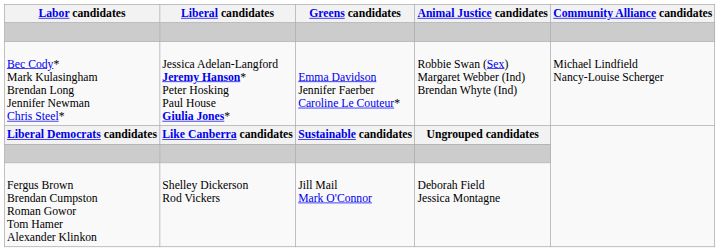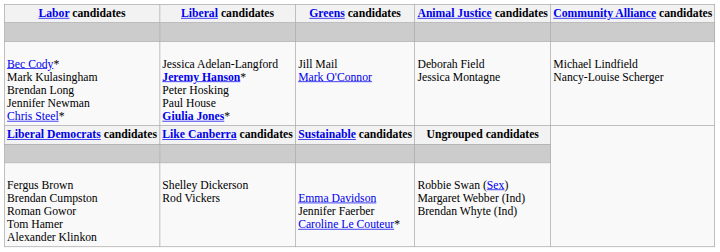(349, 90) Emma Davidson Jennifer Faerber Caroline Le Couteur* -> (335, 70) Jill Mail Mark O'Connor
(471, 77) Robbie Swan (Sex) Margaret Webber (Ind) Brendan Whyte (Ind) -> (459, 70) Deborah Field Jessica Montagne
(335, 191) Jill Mail Mark O'Connor -> (349, 211) Emma Davidson Jennifer Faerber Caroline Le Couteur*
(459, 191) Deborah Field Jessica Montagne -> (471, 198) Robbie Swan (Sex) Margaret Webber (Ind) Brendan Whyte (Ind)
